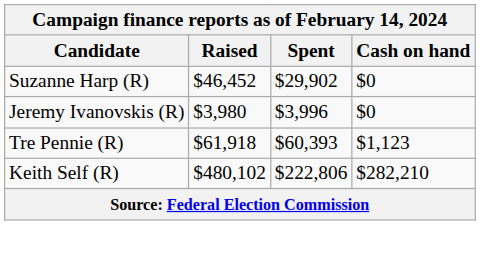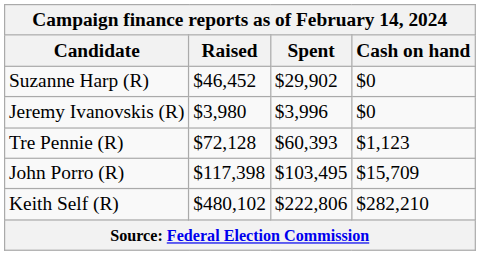(225, 142) $61,918 -> (225, 142) $72,128
+ row: (67, 173)
